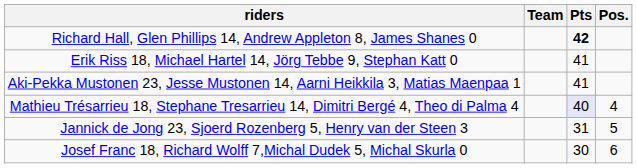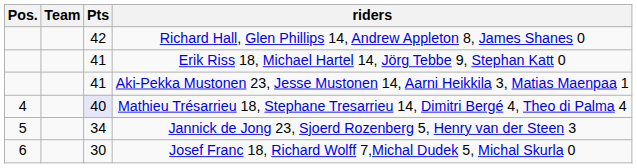columns swapped: (614, 15) <-> (264, 15)
(581, 38) bold -> (98, 38) normal
(581, 128) 31 -> (98, 128) 34
